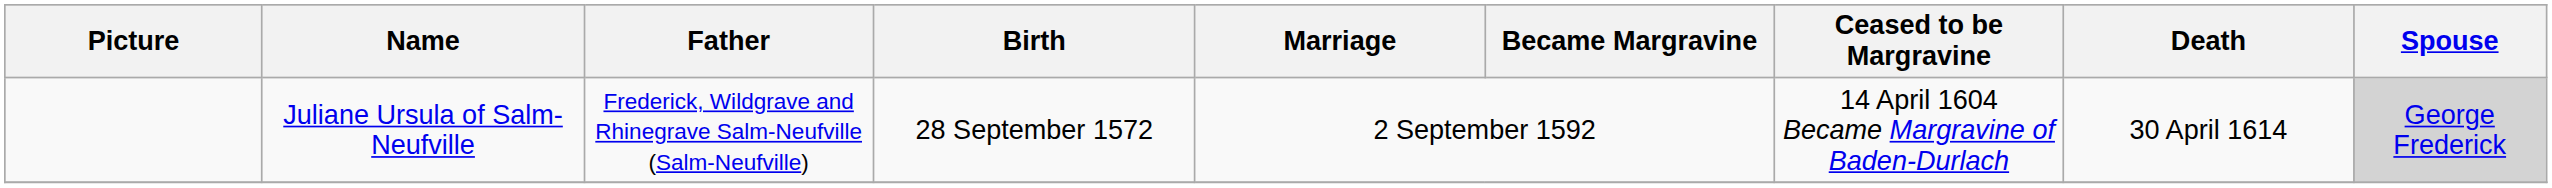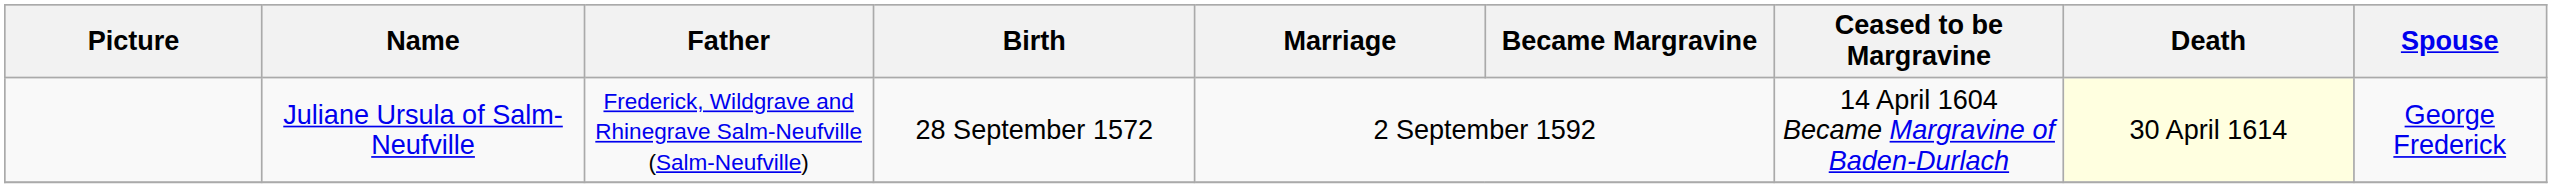(2208, 129) no background -> (2208, 129) lightyellow background
(2450, 129) lightgrey background -> (2450, 129) no background
